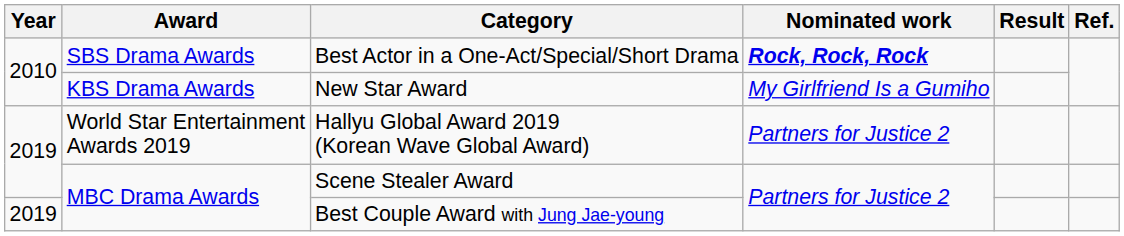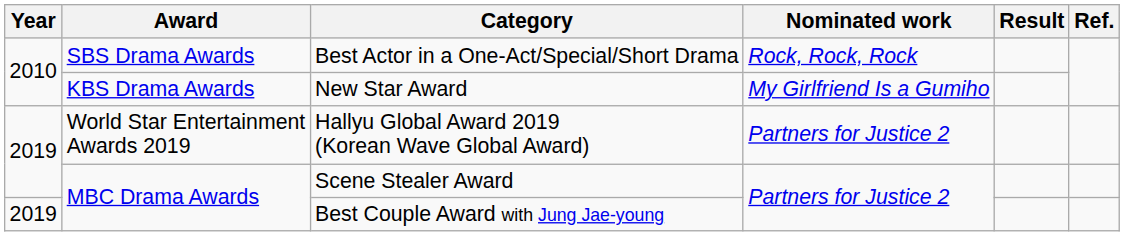(838, 55) bold -> (833, 55) normal
